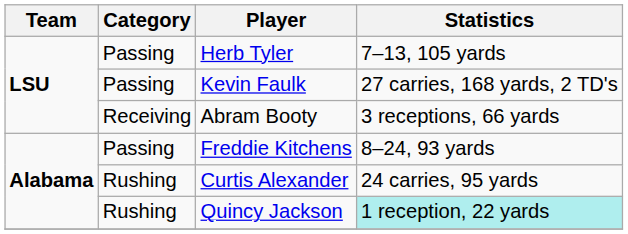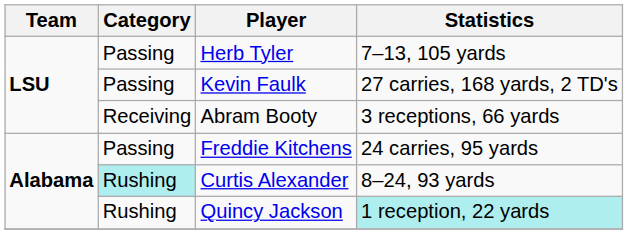(428, 148) 8–24, 93 yards -> (450, 148) 24 carries, 95 yards
(140, 180) no background -> (140, 180) paleturquoise background
(450, 180) 24 carries, 95 yards -> (428, 180) 8–24, 93 yards
